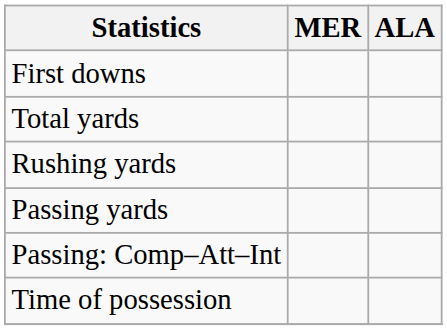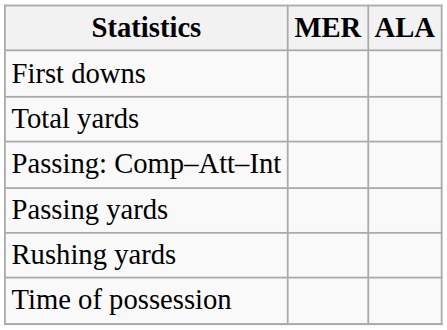rows swapped: (94, 164) <-> (146, 254)
